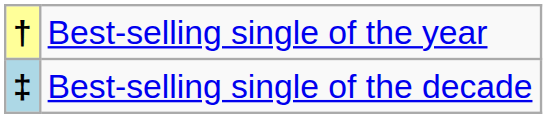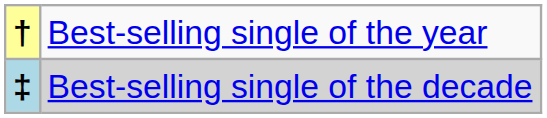(290, 85) no background -> (290, 85) lightgrey background
